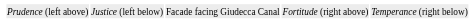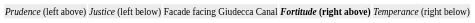(325, 12) normal -> (325, 11) bold
